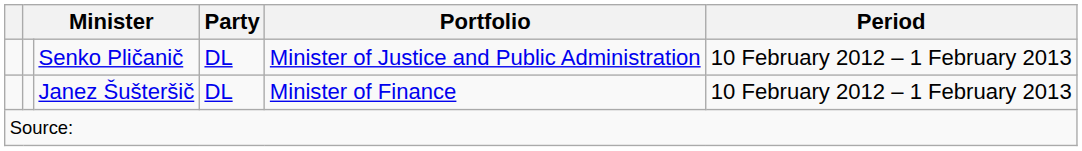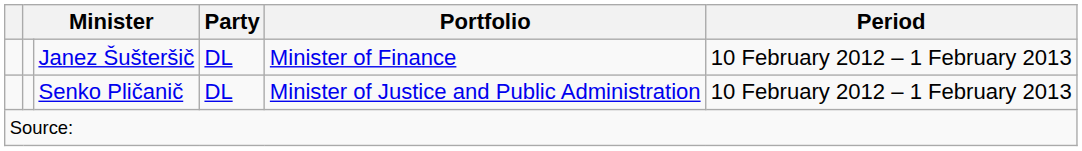rows swapped: (116, 92) <-> (111, 57)
